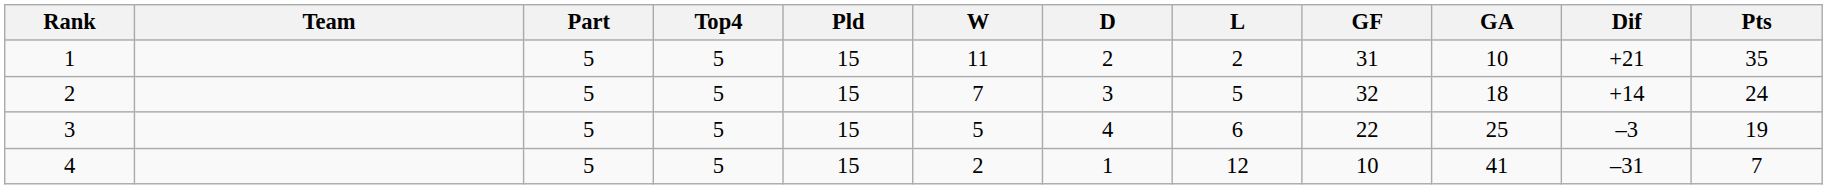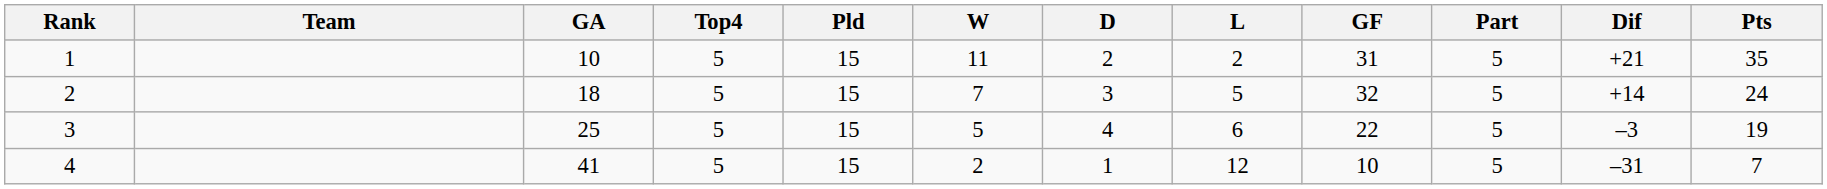columns swapped: (589, 22) <-> (1497, 22)
